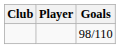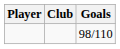columns swapped: (56, 14) <-> (20, 14)
